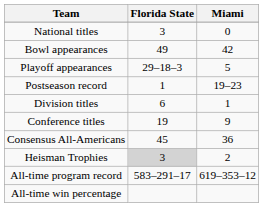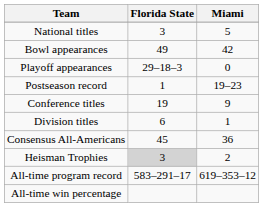(228, 31) 0 -> (228, 31) 5
(228, 67) 5 -> (228, 67) 0
rows swapped: (66, 103) <-> (66, 121)
